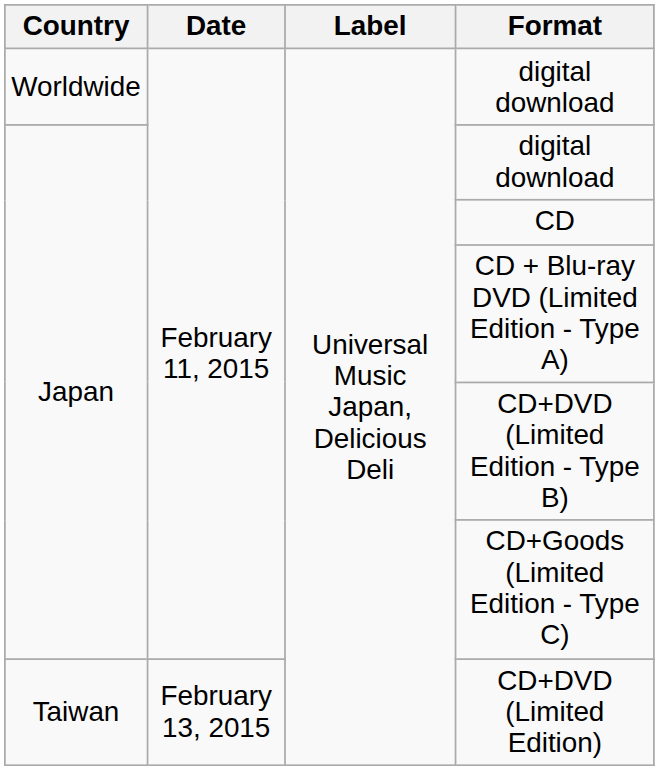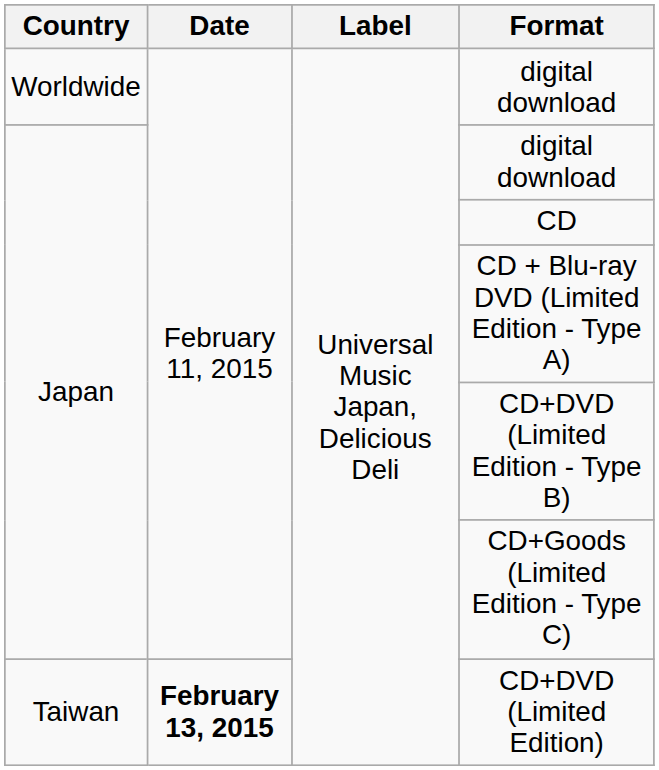(216, 711) normal -> (219, 711) bold
